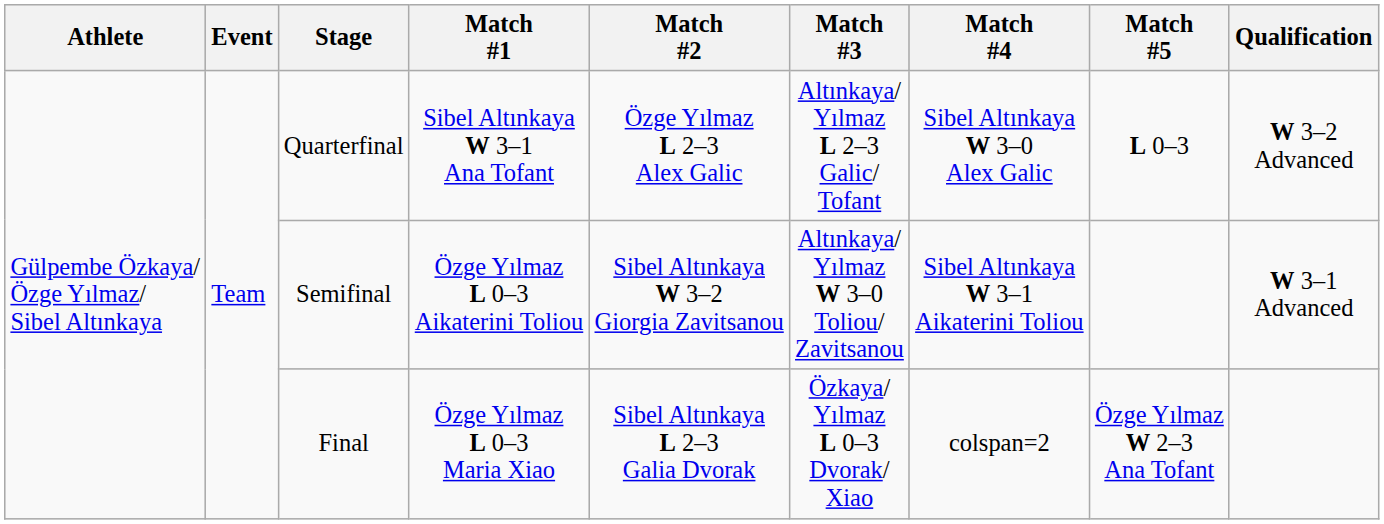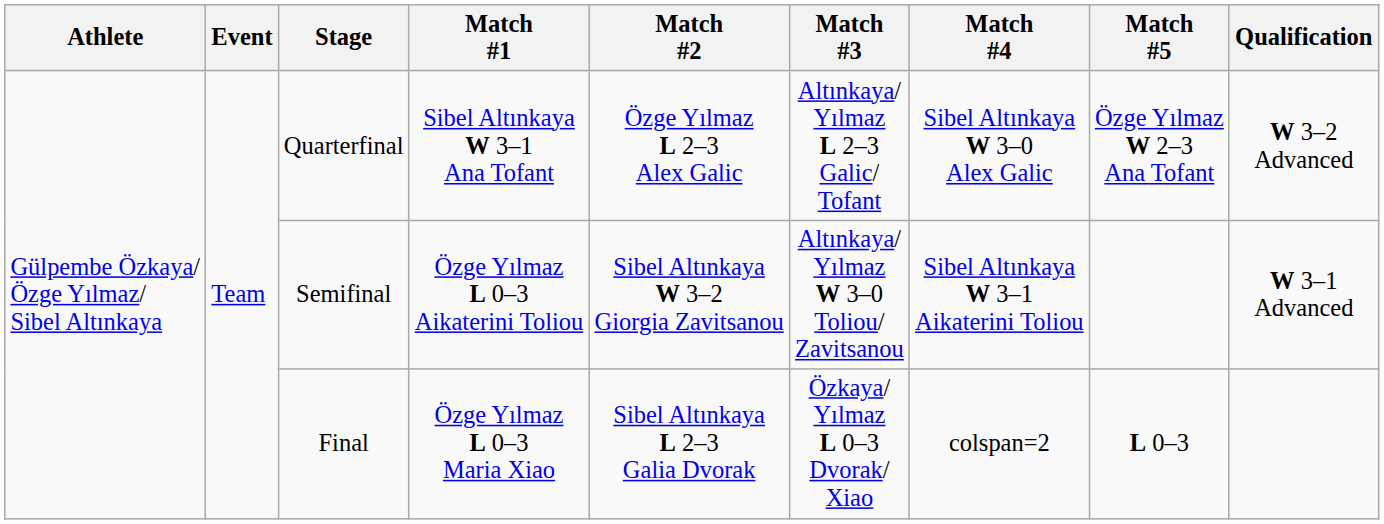(1159, 145) L 0–3 -> (1159, 145) Özge Yılmaz W 2–3 Ana Tofant
(1159, 443) Özge Yılmaz W 2–3 Ana Tofant -> (1159, 443) L 0–3
